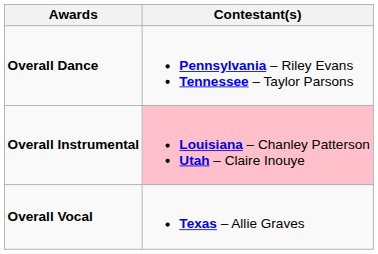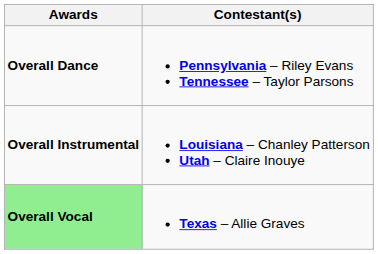(258, 153) pink background -> (258, 153) no background
(50, 216) no background -> (50, 216) lightgreen background
